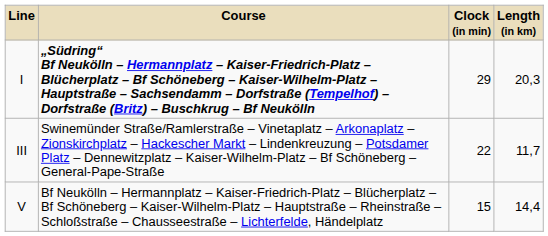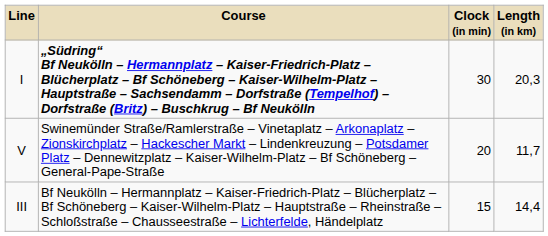(484, 79) 29 -> (484, 79) 30
(22, 150) III -> (22, 150) V
(484, 150) 22 -> (484, 150) 20
(22, 207) V -> (22, 207) III
